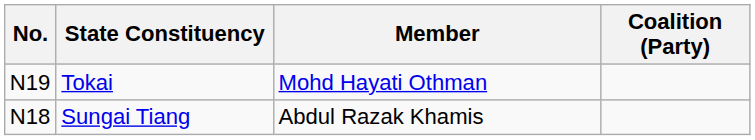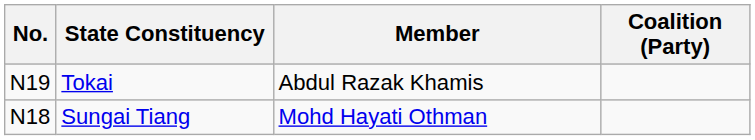(383, 81) Mohd Hayati Othman -> (381, 81) Abdul Razak Khamis
(381, 116) Abdul Razak Khamis -> (383, 116) Mohd Hayati Othman
